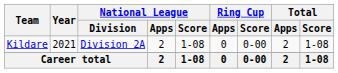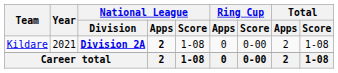(113, 44) normal -> (113, 44) bold
(162, 44) normal -> (162, 44) bold
